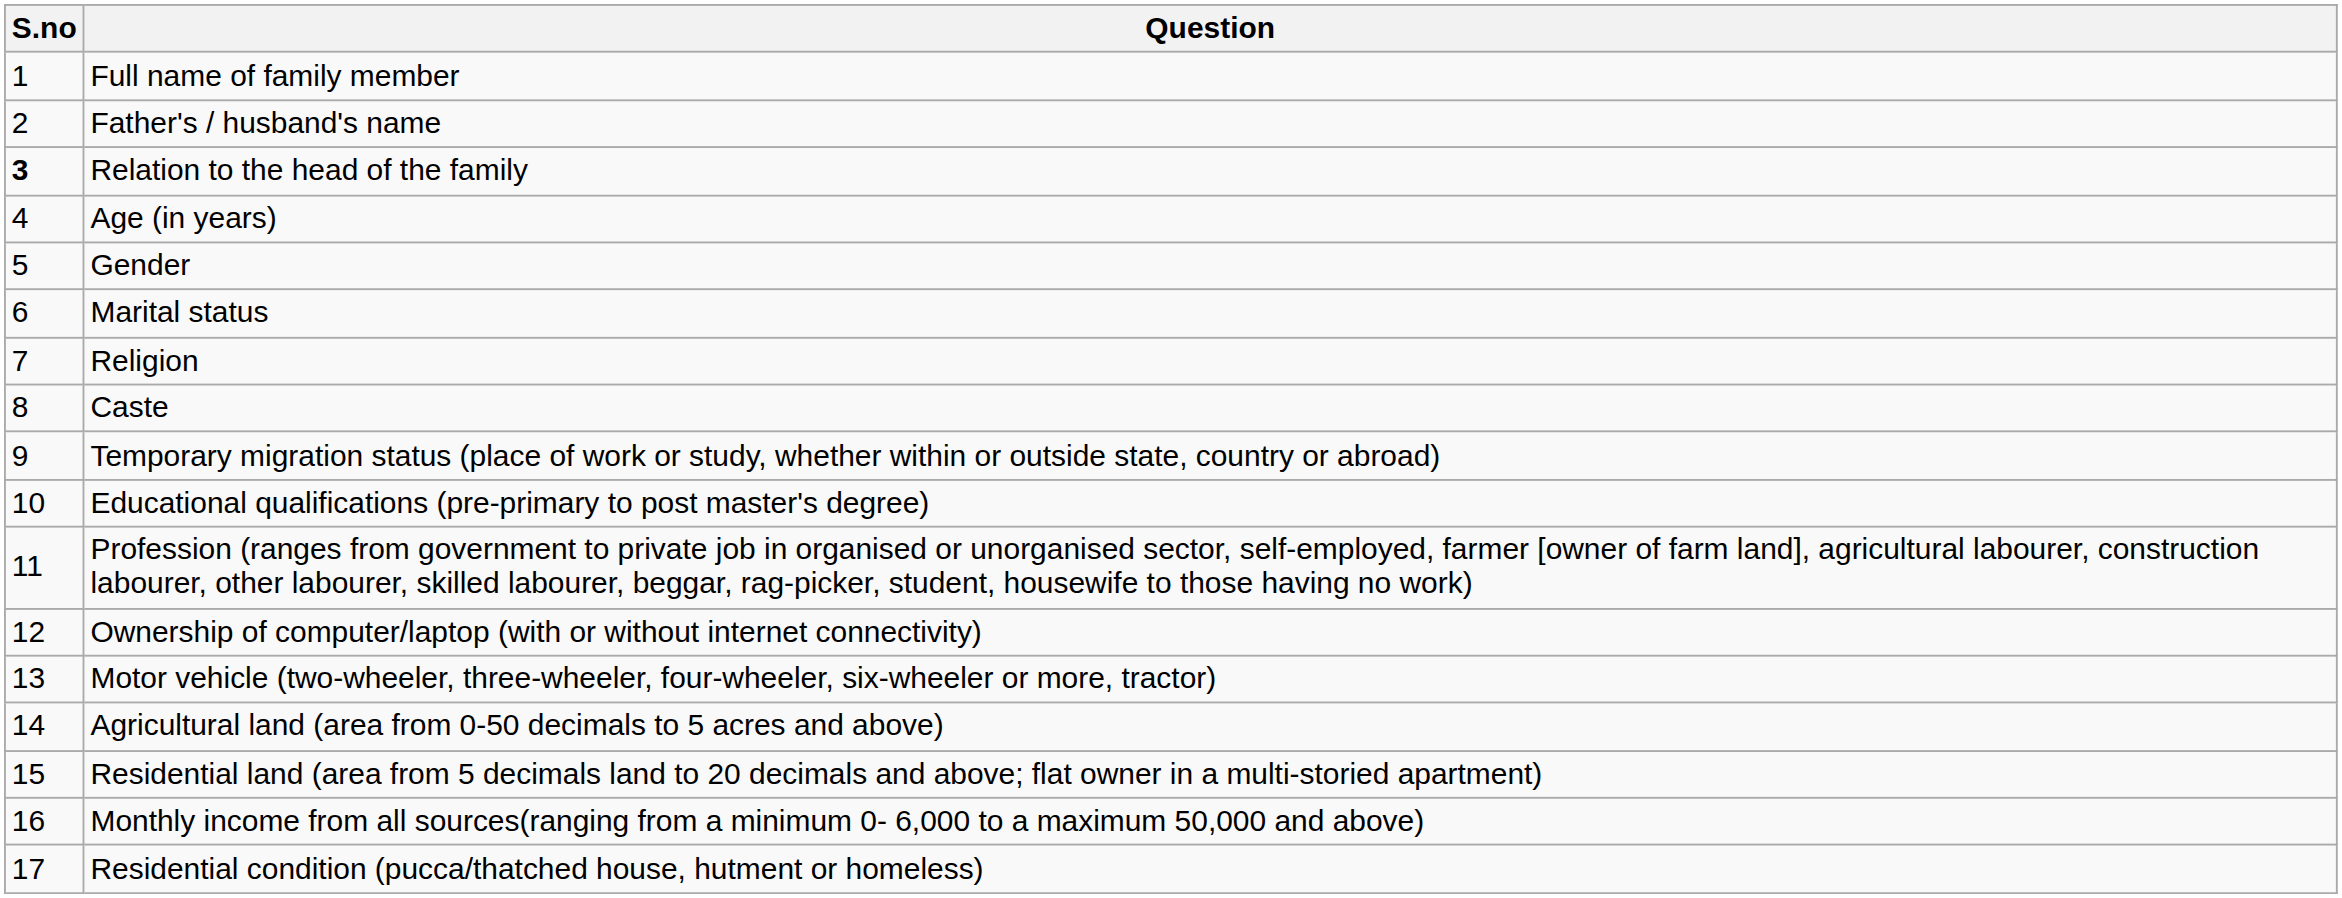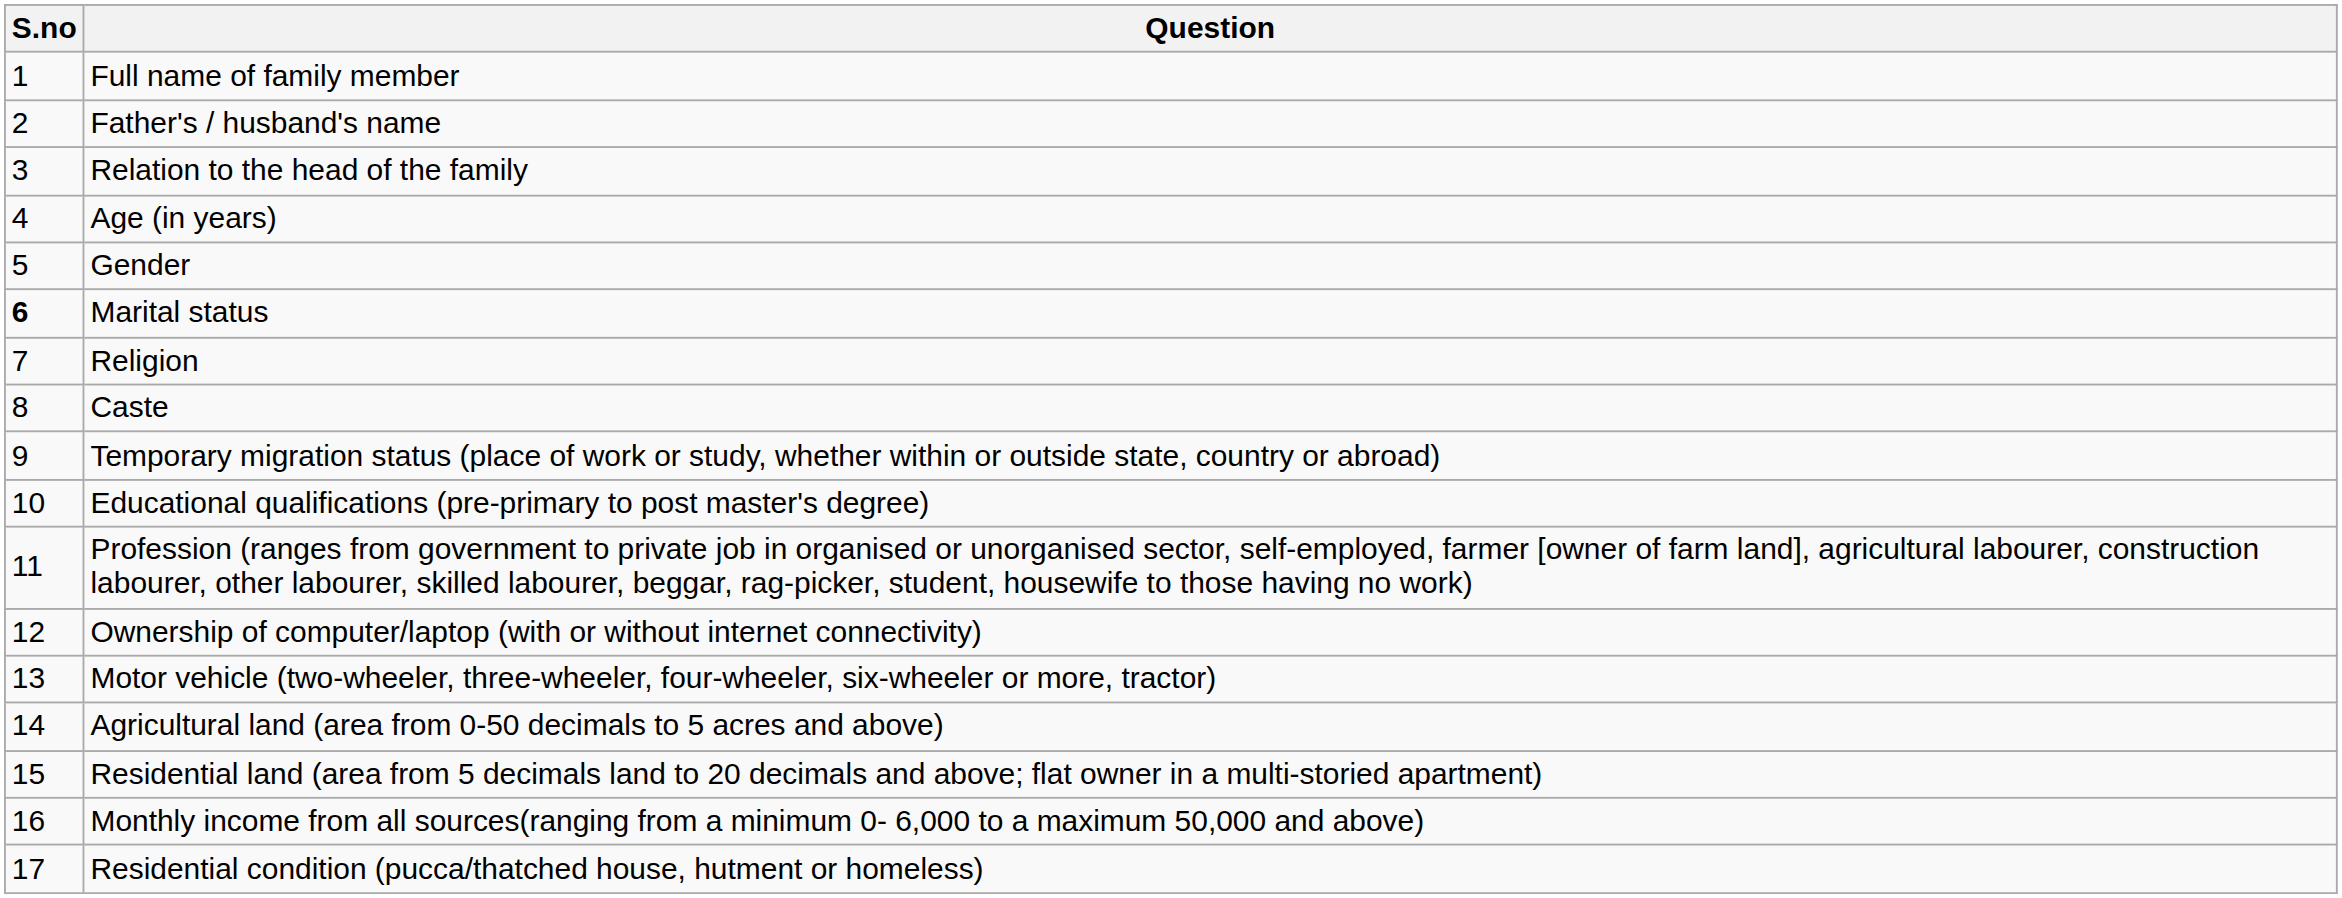(20, 170) bold -> (20, 170) normal
(20, 312) normal -> (20, 312) bold
